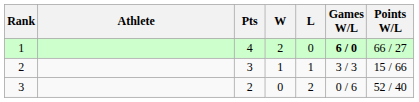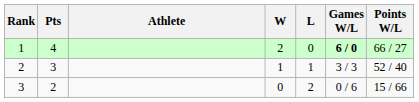columns swapped: (136, 21) <-> (250, 21)
(390, 68) 15 / 66 -> (390, 68) 52 / 40
(390, 87) 52 / 40 -> (390, 87) 15 / 66
